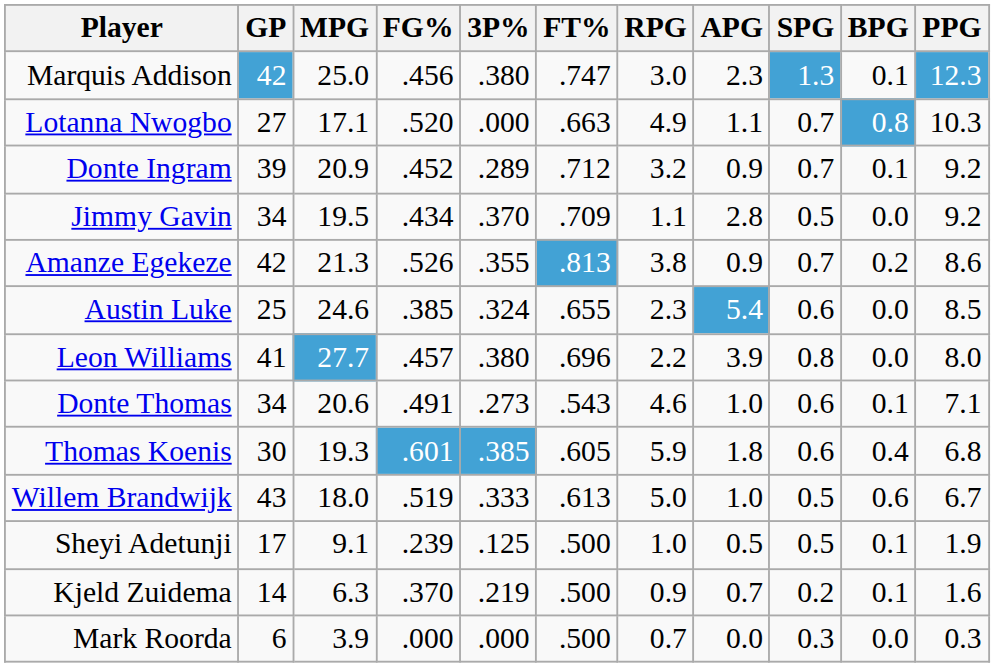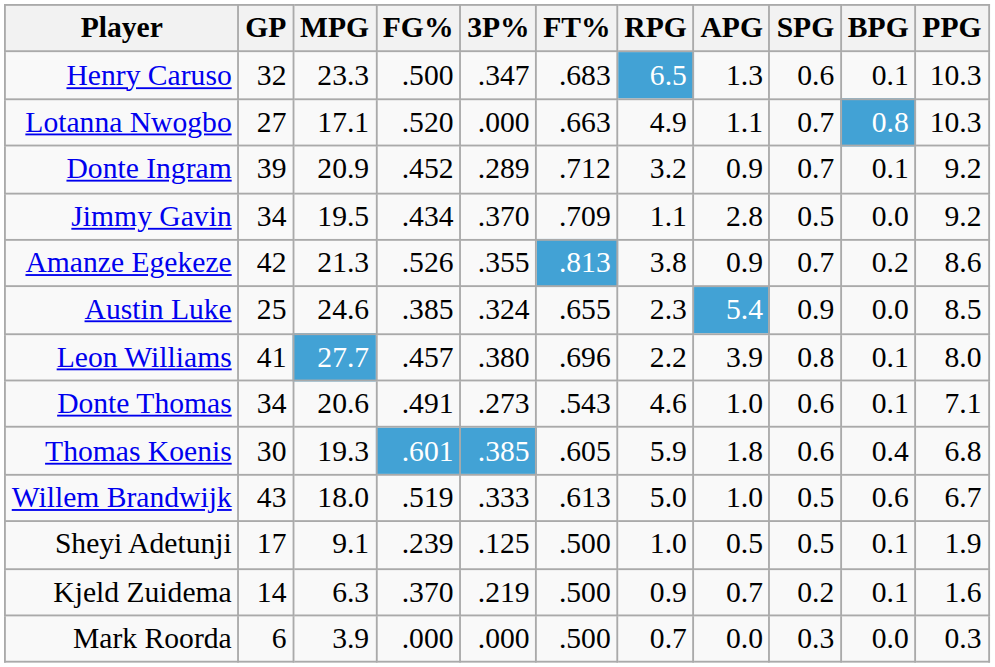- row: (129, 74)
+ row: (149, 74)
(816, 309) 0.6 -> (816, 309) 0.9
(890, 356) 0.0 -> (890, 356) 0.1
